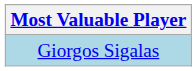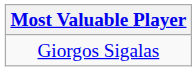(98, 50) lightblue background -> (98, 50) no background
